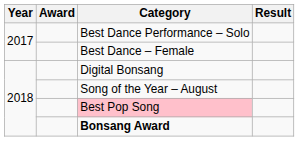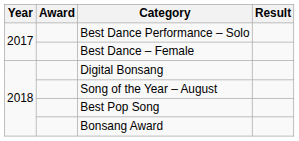(120, 107) pink background -> (120, 107) no background
(125, 126) bold -> (122, 126) normal
